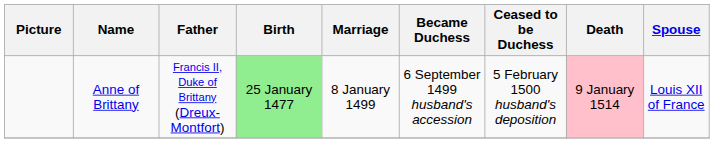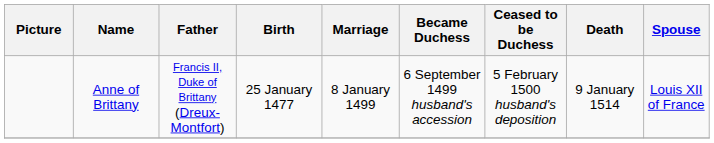(279, 96) lightgreen background -> (279, 96) no background
(605, 96) pink background -> (605, 96) no background
